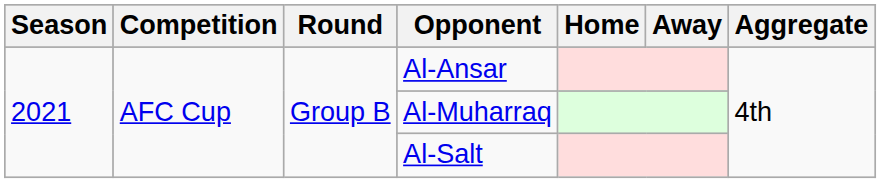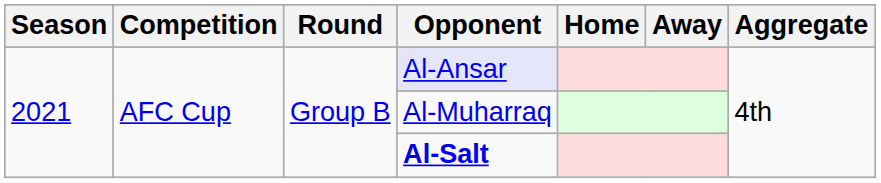(455, 68) no background -> (455, 68) lavender background
(443, 154) normal -> (446, 154) bold
